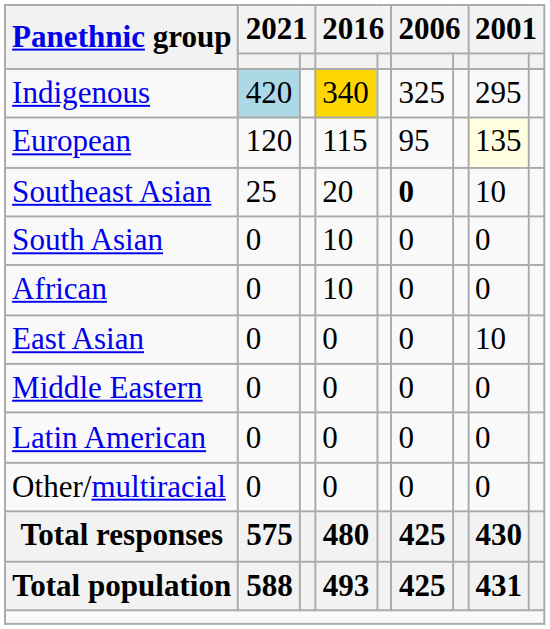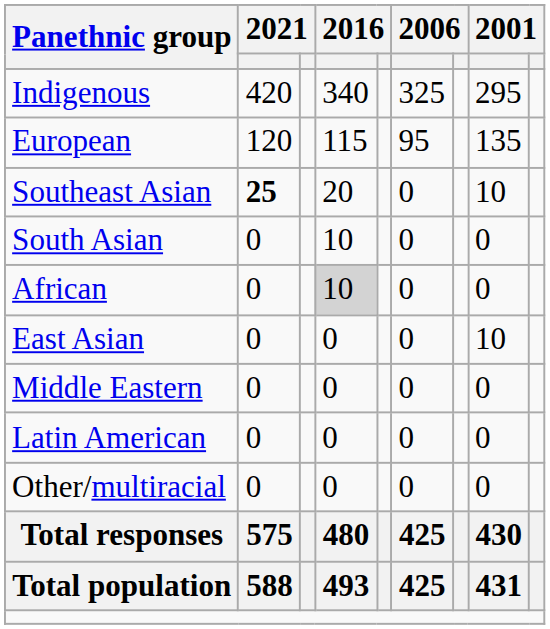(269, 92) lightblue background -> (269, 92) no background
(345, 92) gold background -> (345, 92) no background
(498, 141) lightyellow background -> (498, 141) no background
(261, 191) normal -> (261, 191) bold
(406, 191) bold -> (406, 191) normal
(338, 289) no background -> (338, 289) lightgrey background
